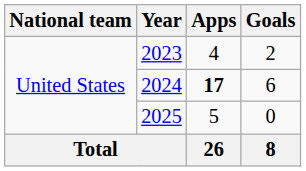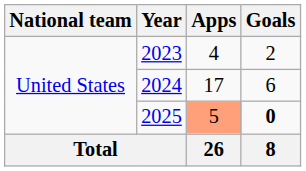(214, 85) bold -> (214, 85) normal
(214, 117) no background -> (214, 117) lightsalmon background
(271, 117) normal -> (271, 117) bold
